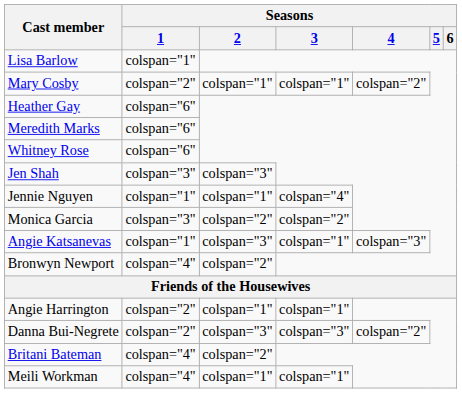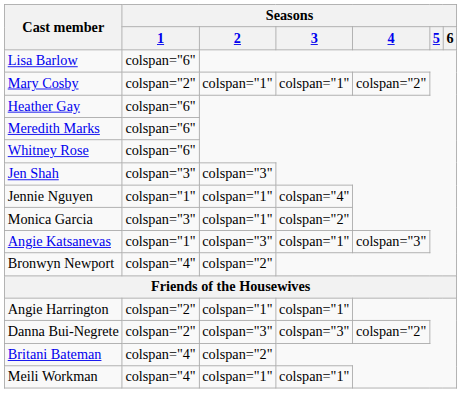(161, 60) colspan="1" -> (161, 60) colspan="6"
(237, 219) colspan="2" -> (237, 219) colspan="1"
